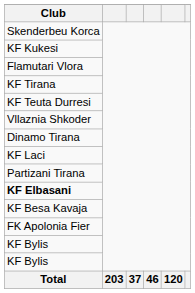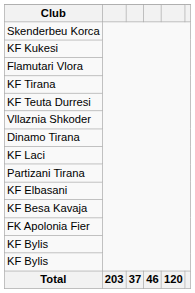(39, 191) bold -> (37, 191) normal
